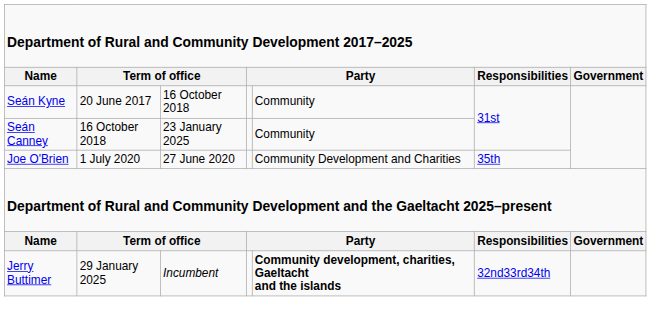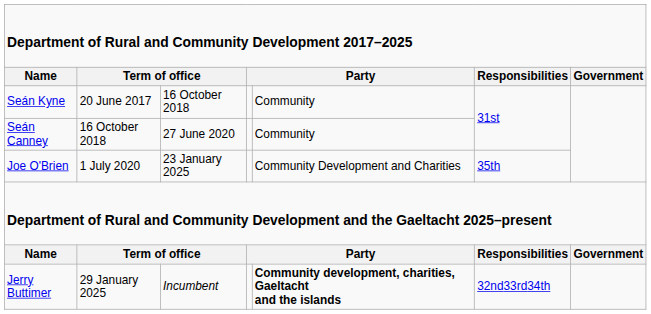(192, 134) 23 January 2025 -> (199, 134) 27 June 2020
(199, 159) 27 June 2020 -> (192, 166) 23 January 2025
